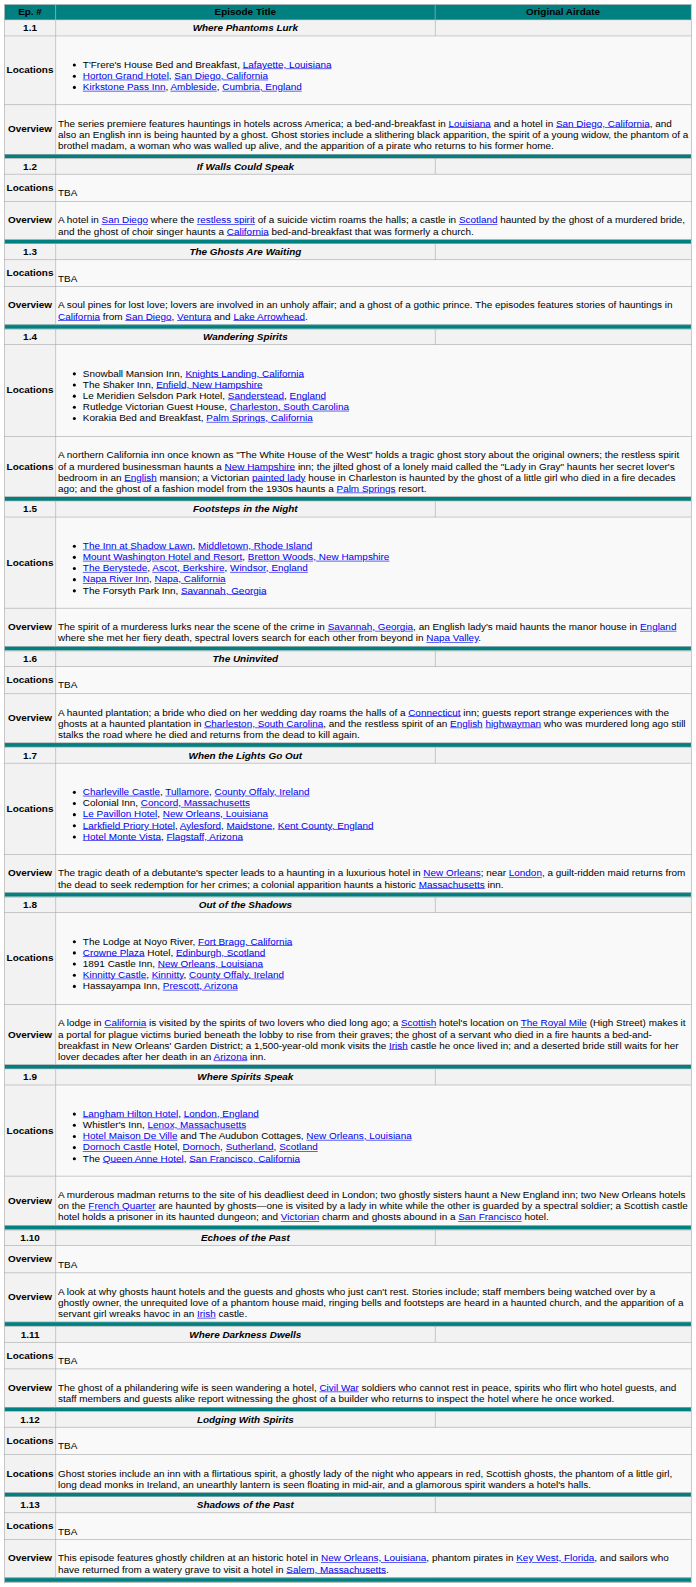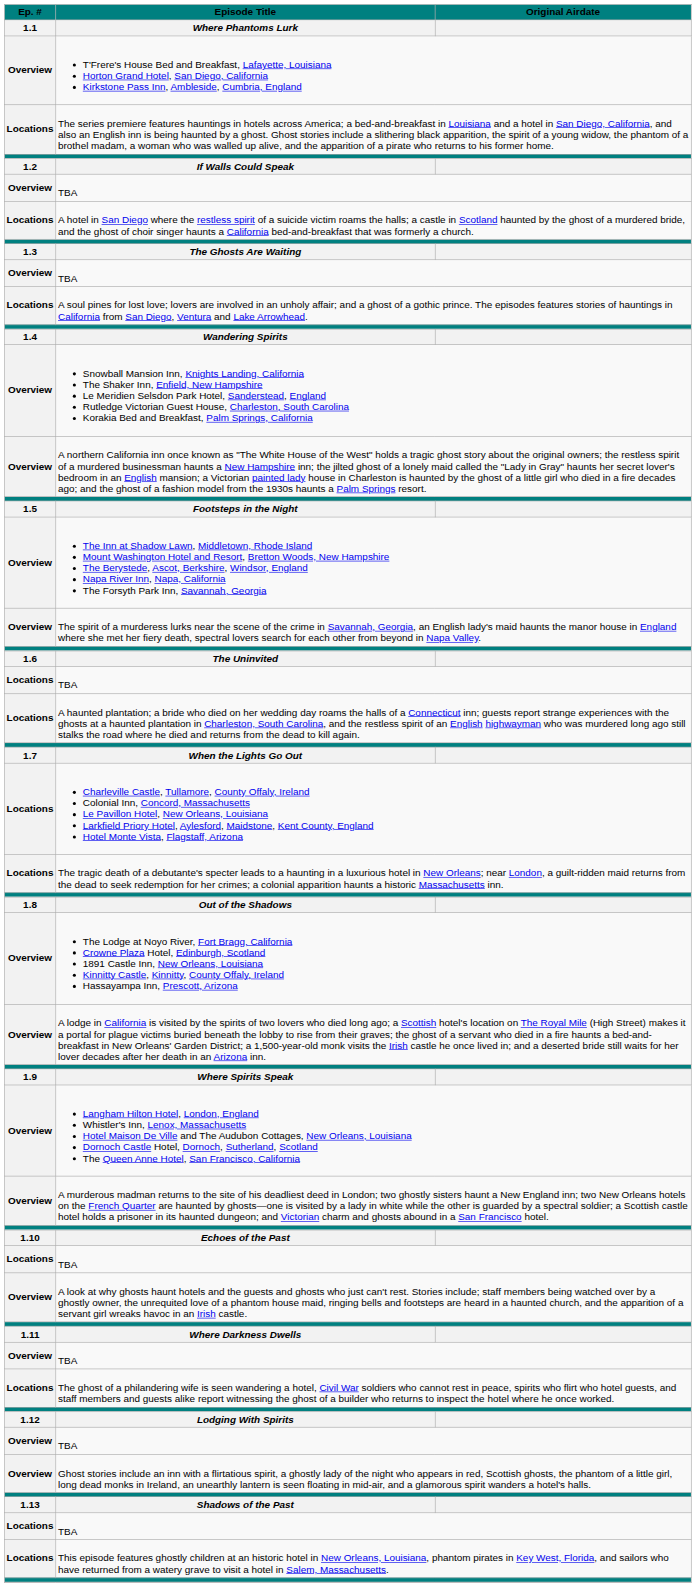(30, 70) Locations -> (30, 70) Overview
(30, 129) Overview -> (30, 129) Locations
(30, 187) Locations -> (30, 187) Overview
(30, 220) Overview -> (30, 220) Locations
(30, 273) Locations -> (30, 273) Overview
(30, 305) Overview -> (30, 305) Locations
(30, 390) Locations -> (30, 390) Overview
(30, 466) Locations -> (30, 466) Overview
(30, 562) Locations -> (30, 562) Overview
(30, 718) Overview -> (30, 718) Locations
(30, 873) Overview -> (30, 873) Locations
(30, 958) Locations -> (30, 958) Overview
(30, 1130) Locations -> (30, 1130) Overview
(30, 1259) Overview -> (30, 1259) Locations
(30, 1355) Locations -> (30, 1355) Overview
(30, 1388) Overview -> (30, 1388) Locations
(30, 1441) Locations -> (30, 1441) Overview
(30, 1473) Locations -> (30, 1473) Overview
(30, 1558) Overview -> (30, 1558) Locations
